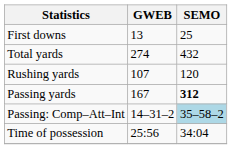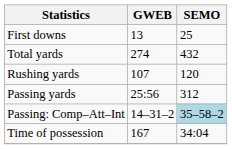(140, 94) 167 -> (145, 94) 25:56
(189, 94) bold -> (189, 94) normal
(145, 133) 25:56 -> (140, 133) 167
